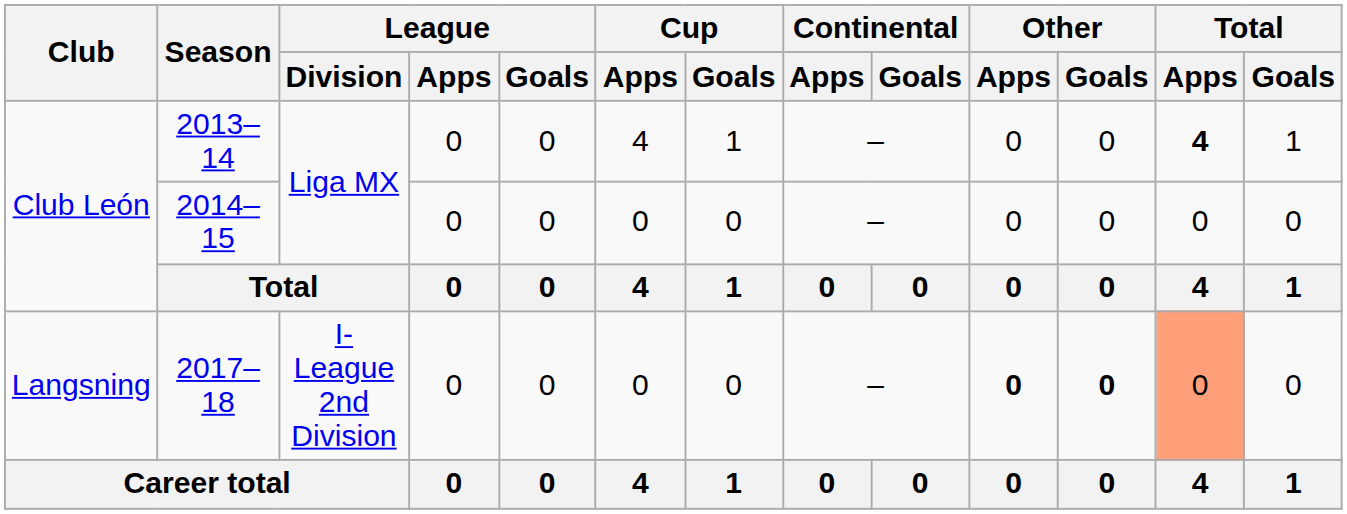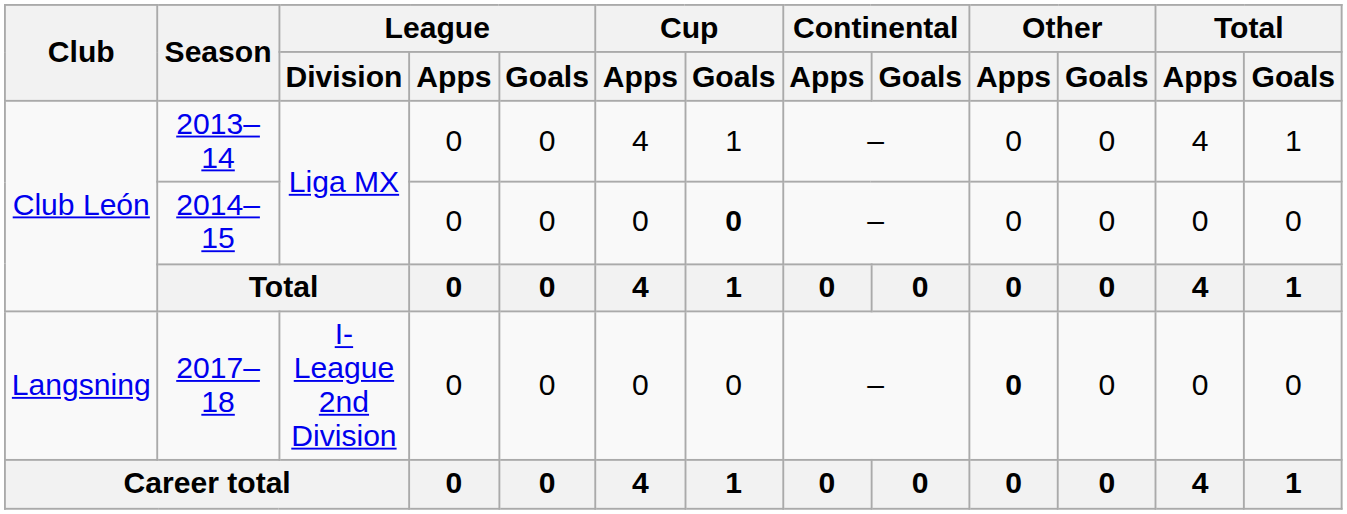(1200, 140) bold -> (1200, 140) normal
(734, 222) normal -> (734, 222) bold
(1107, 385) bold -> (1107, 385) normal
(1200, 385) lightsalmon background -> (1200, 385) no background
